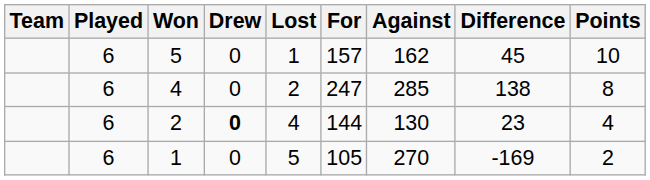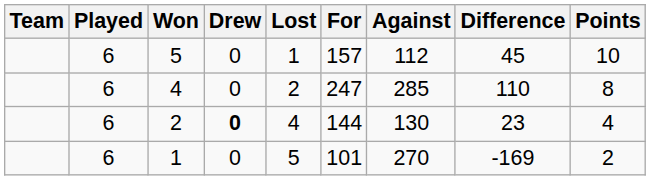(411, 55) 162 -> (411, 55) 112
(513, 89) 138 -> (513, 89) 110
(344, 157) 105 -> (344, 157) 101
